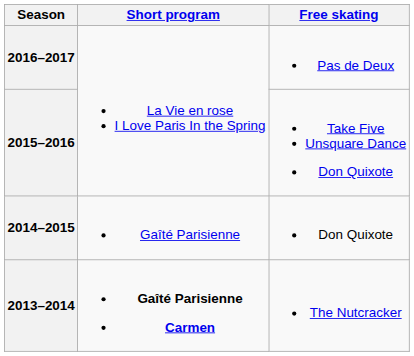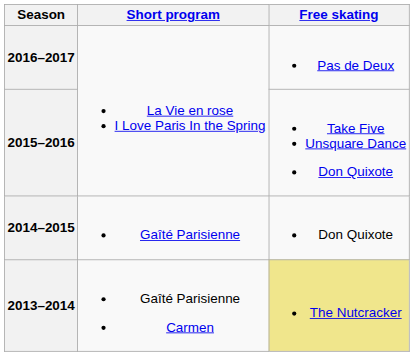(173, 313) bold -> (173, 313) normal
(339, 313) no background -> (339, 313) khaki background
